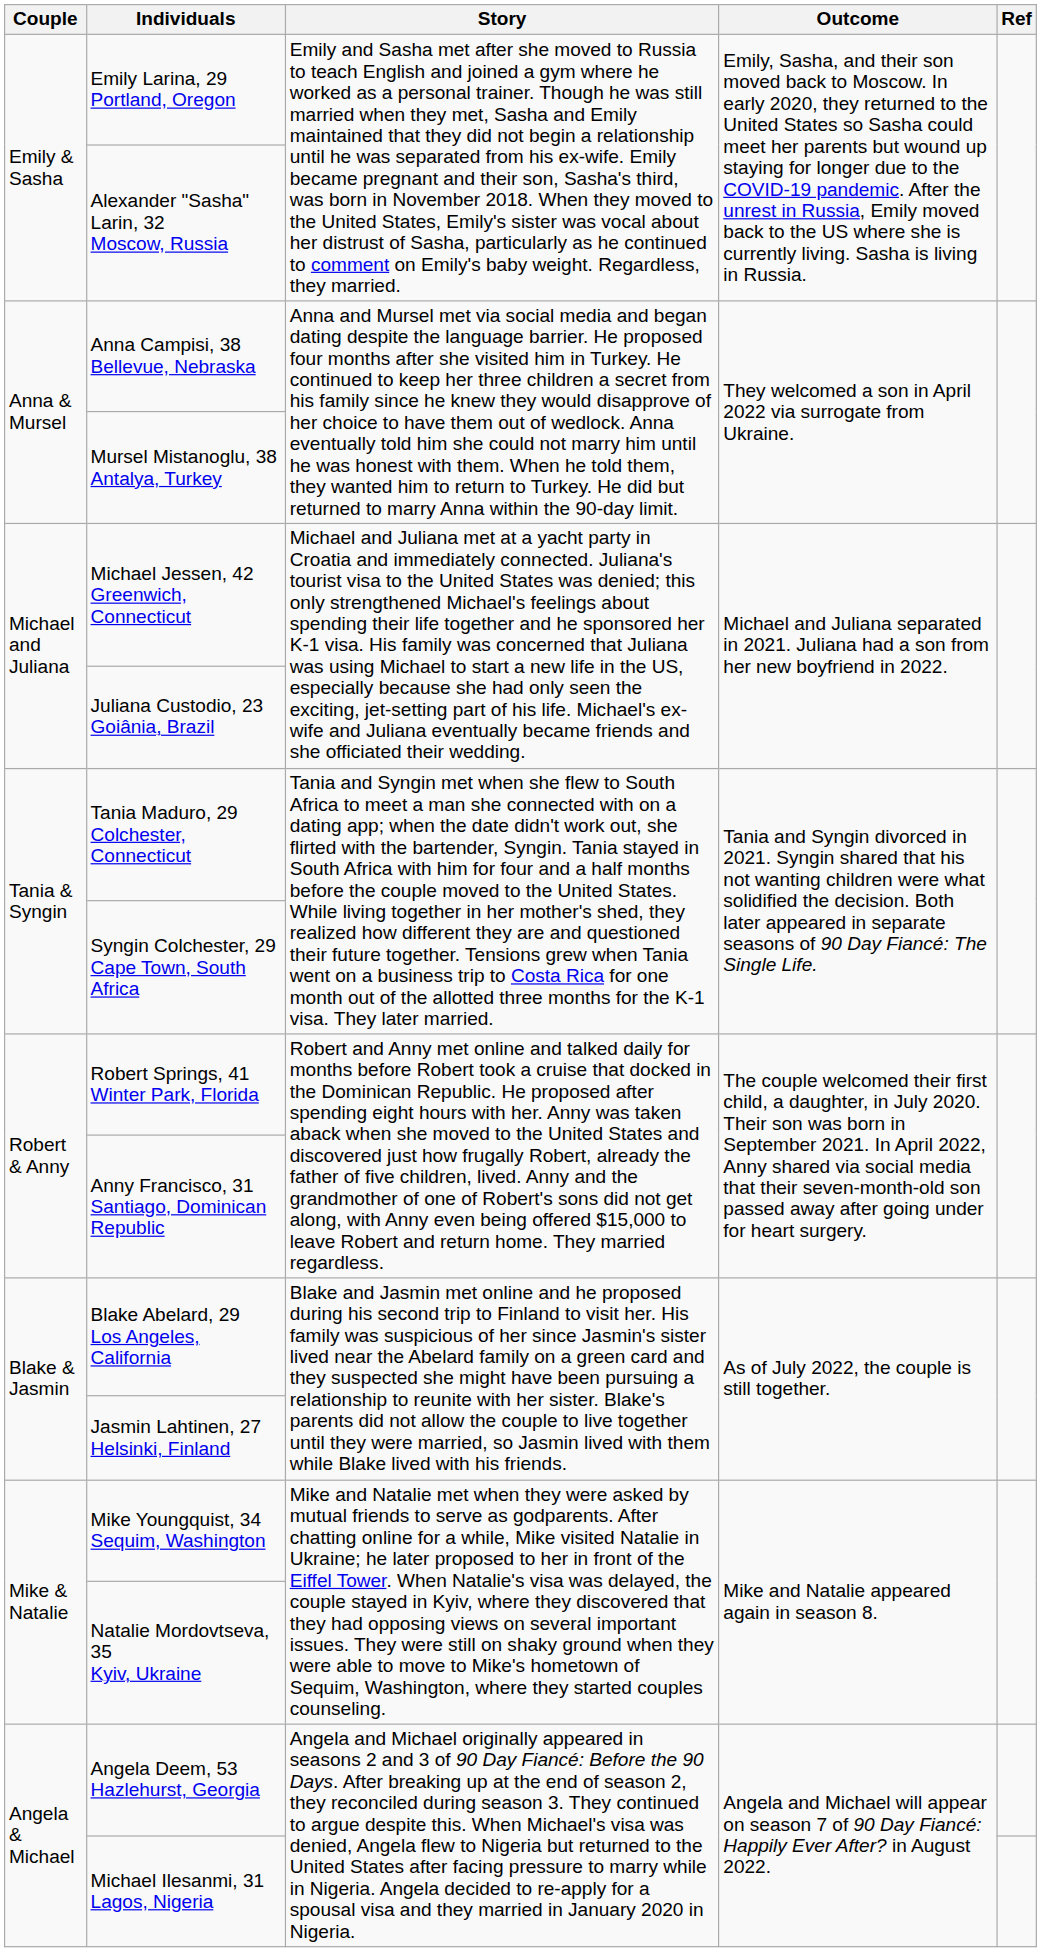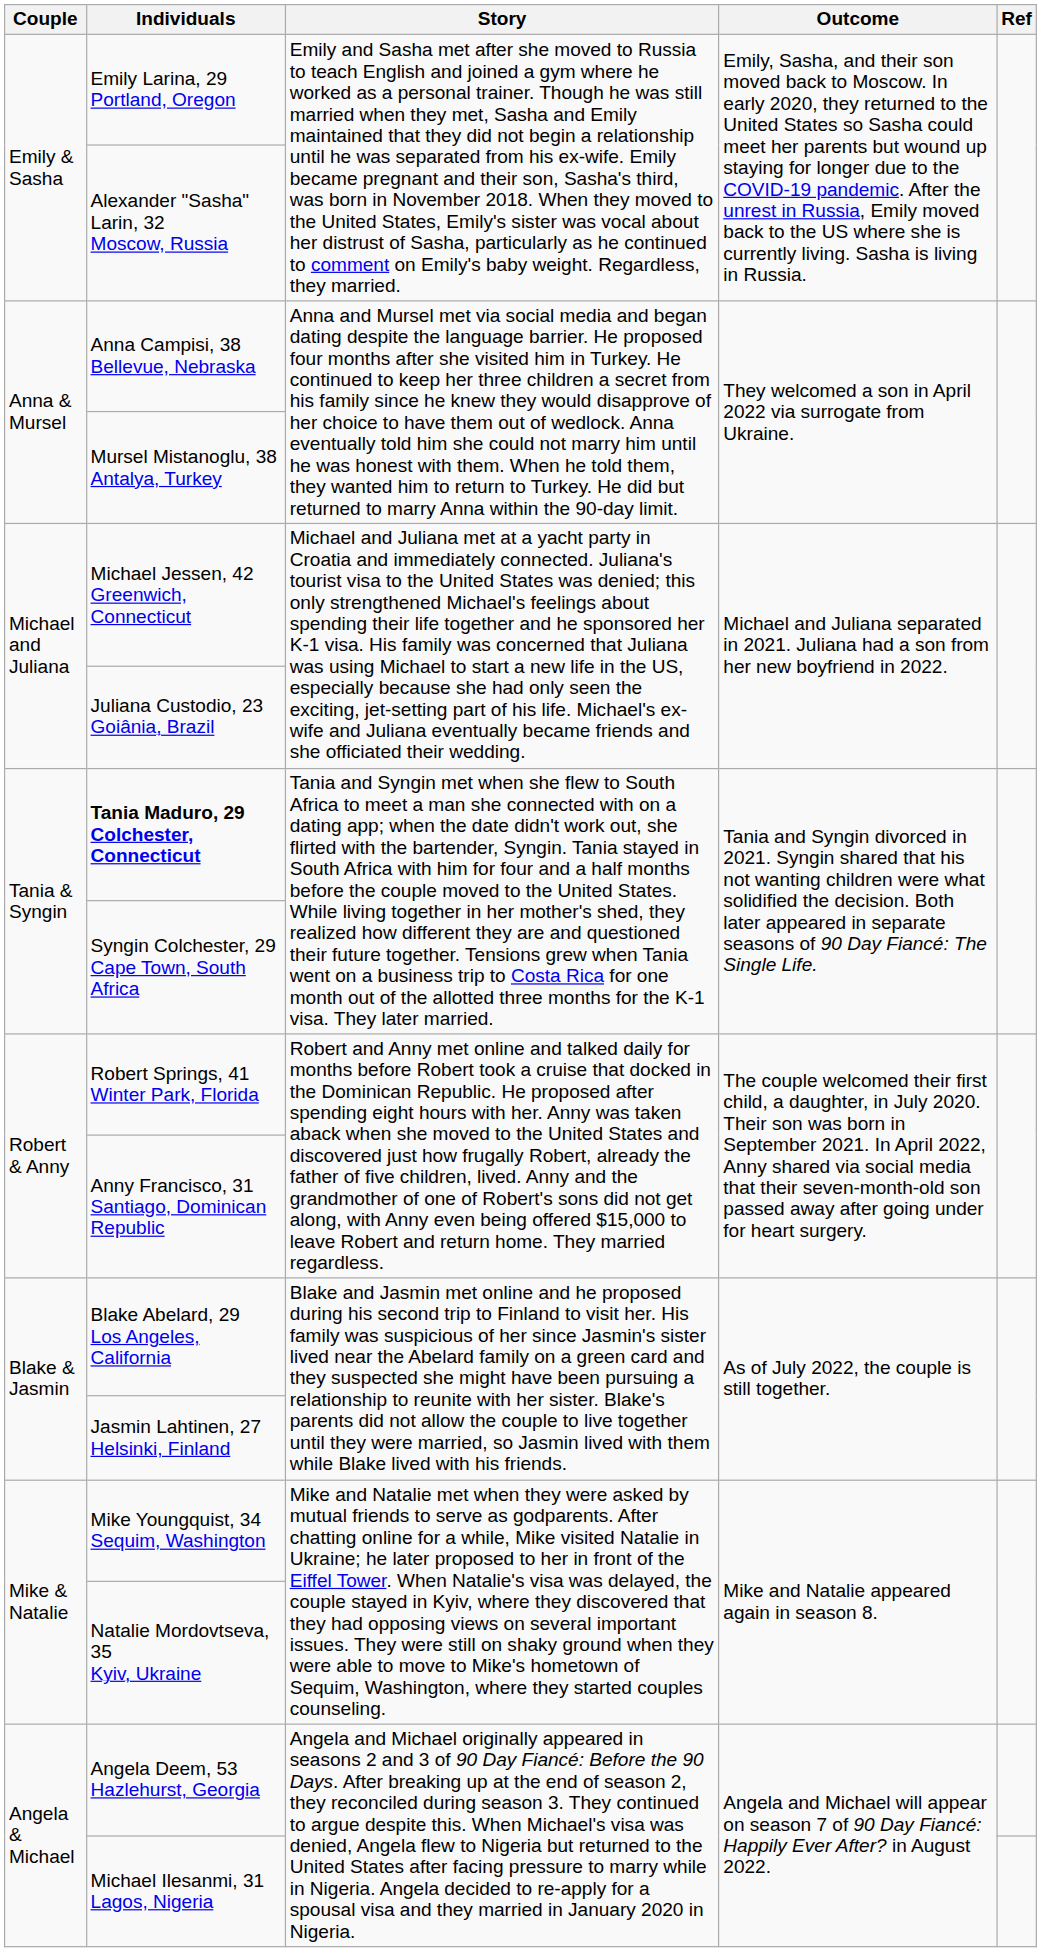(164, 834) normal -> (168, 834) bold
